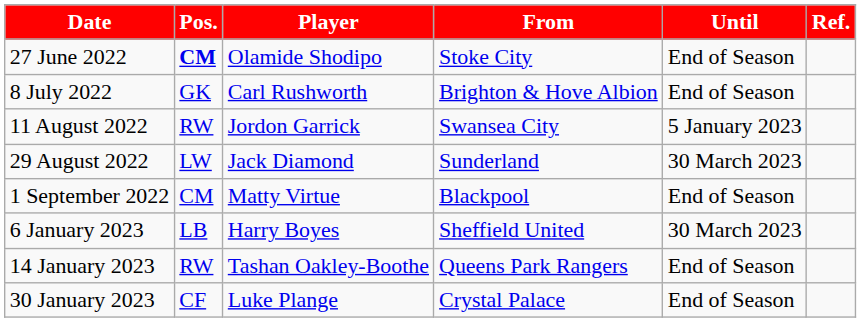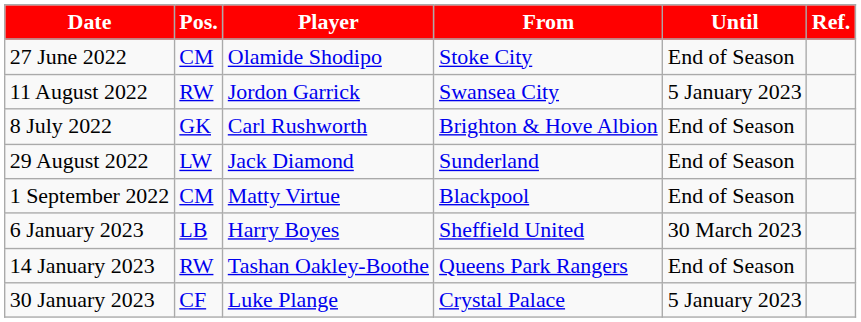(198, 56) bold -> (196, 56) normal
rows swapped: (61, 91) <-> (79, 126)
(735, 160) 30 March 2023 -> (731, 160) End of Season
(731, 299) End of Season -> (735, 299) 5 January 2023
